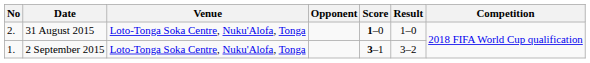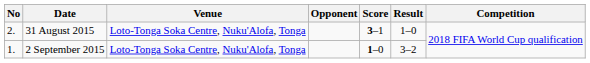(375, 31) 1–0 -> (375, 31) 3–1
(375, 48) 3–1 -> (375, 48) 1–0
